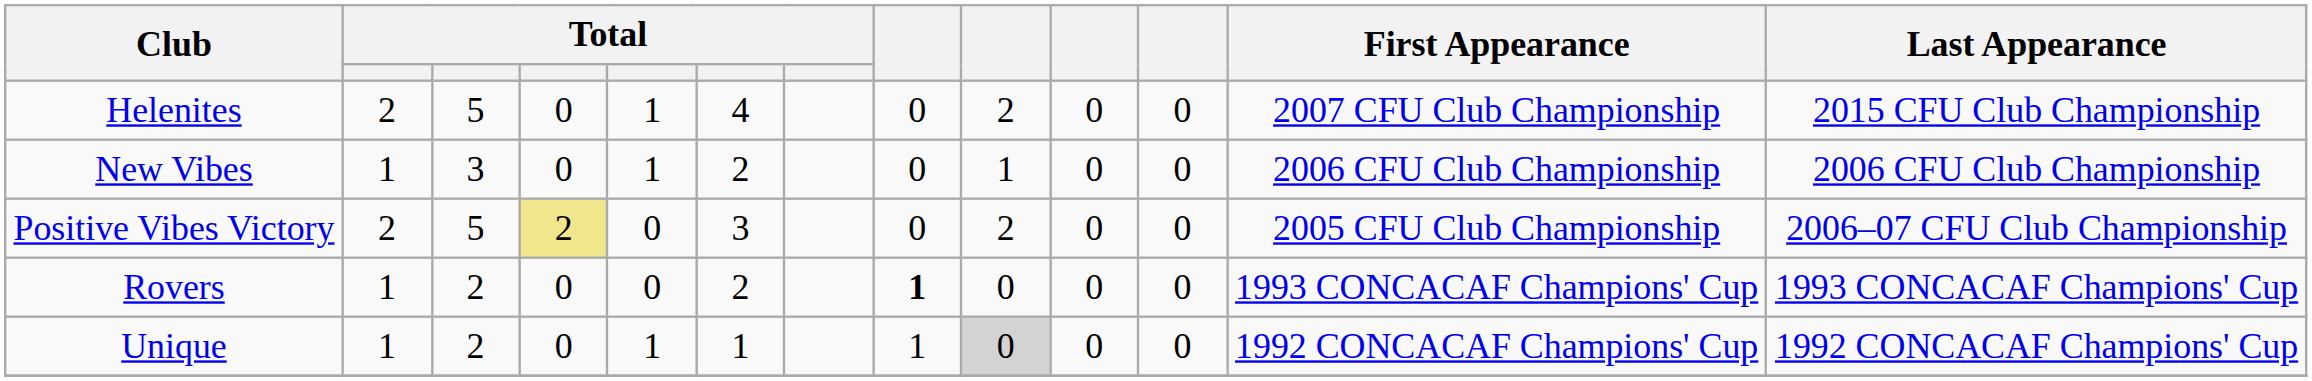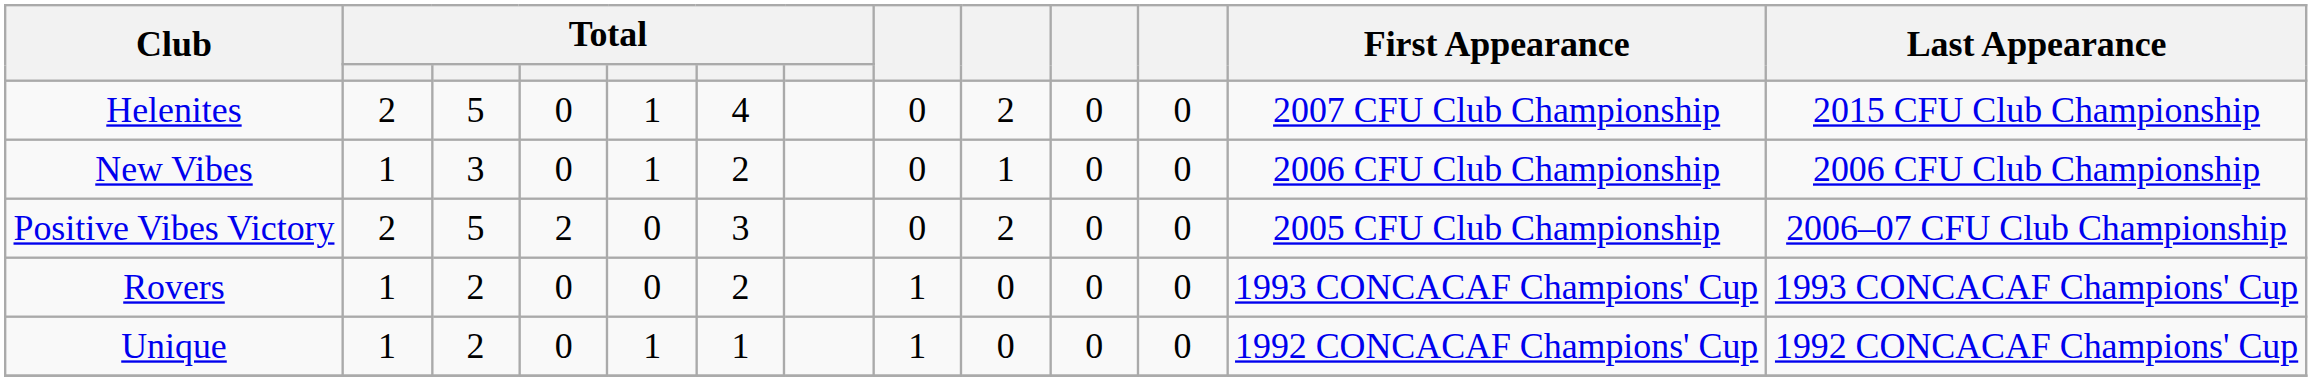(564, 228) khaki background -> (564, 228) no background
(917, 287) bold -> (917, 287) normal
(1006, 346) lightgrey background -> (1006, 346) no background
